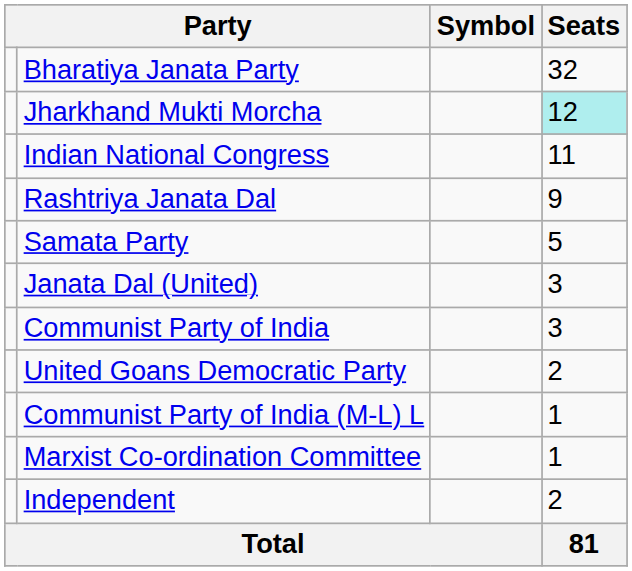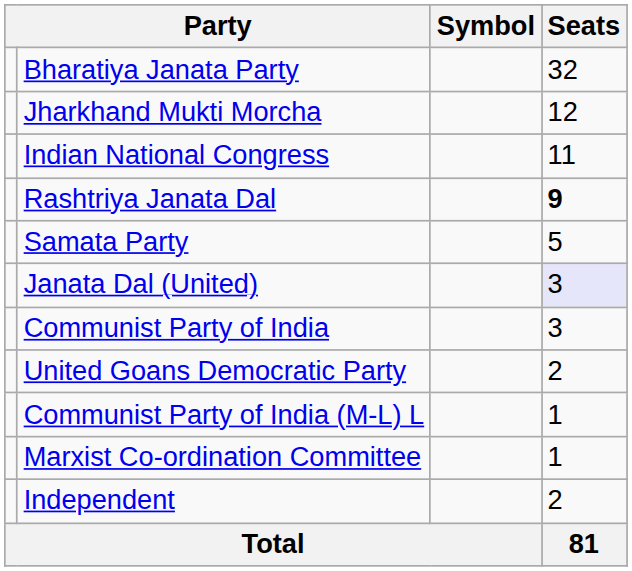(563, 112) paleturquoise background -> (563, 112) no background
(555, 198) normal -> (555, 198) bold
(555, 284) no background -> (555, 284) lavender background
